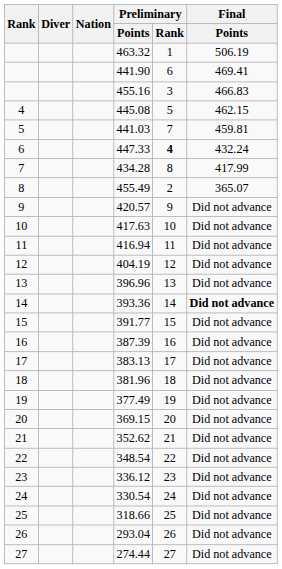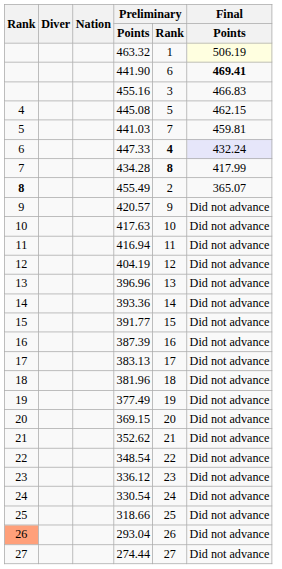(232, 52) no background -> (229, 52) lightyellow background
(232, 71) normal -> (229, 71) bold
(232, 149) no background -> (229, 149) lavender background
(170, 168) normal -> (170, 168) bold
(21, 187) normal -> (21, 187) bold
(232, 303) bold -> (229, 303) normal
(21, 534) no background -> (21, 534) lightsalmon background
